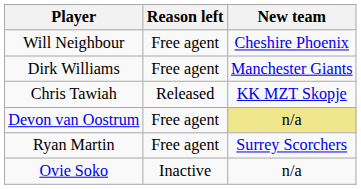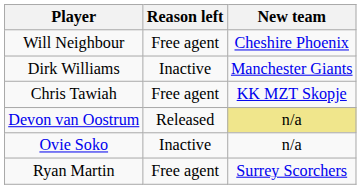(185, 68) Free agent -> (185, 68) Inactive
(185, 94) Released -> (185, 94) Free agent
(185, 119) Free agent -> (185, 119) Released
rows swapped: (74, 145) <-> (74, 171)
